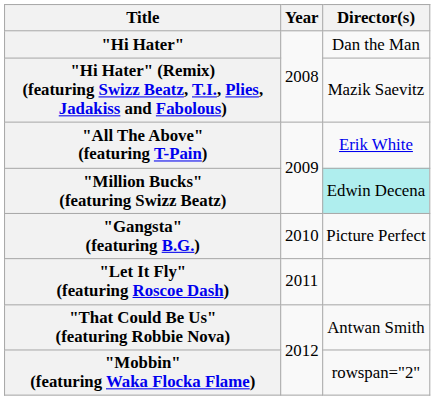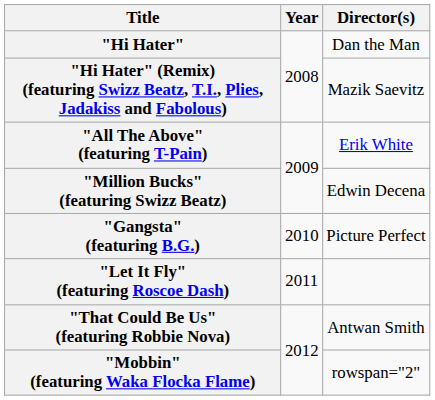(376, 190) paleturquoise background -> (376, 190) no background
